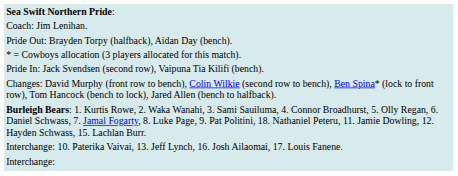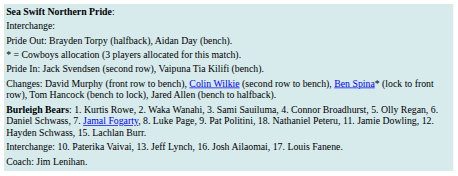(47, 26) Coach: Jim Lenihan. -> (31, 26) Interchange:
(31, 161) Interchange: -> (47, 161) Coach: Jim Lenihan.
